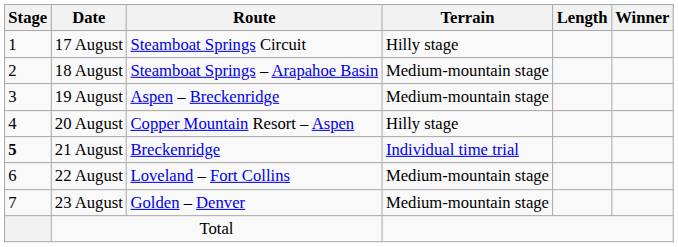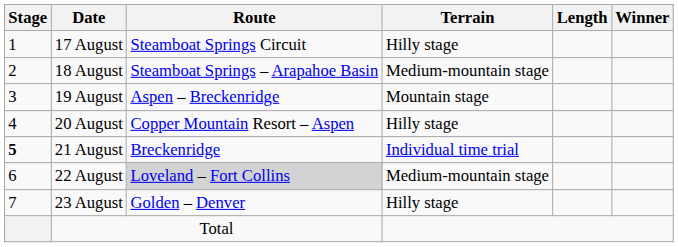(467, 96) Medium-mountain stage -> (437, 96) Mountain stage
(210, 176) no background -> (210, 176) lightgrey background
(467, 202) Medium-mountain stage -> (422, 202) Hilly stage
